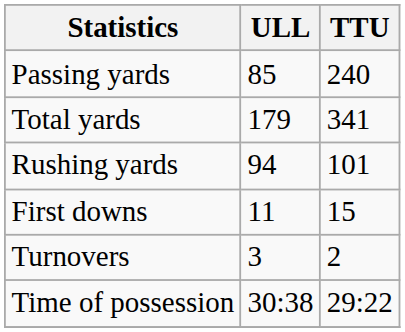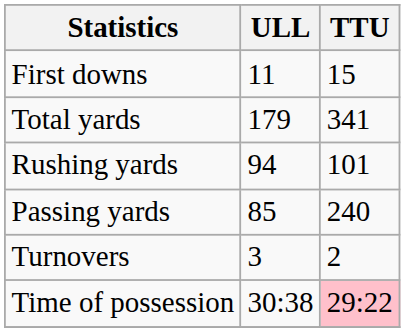rows swapped: (80, 211) <-> (91, 73)
(360, 303) no background -> (360, 303) pink background
